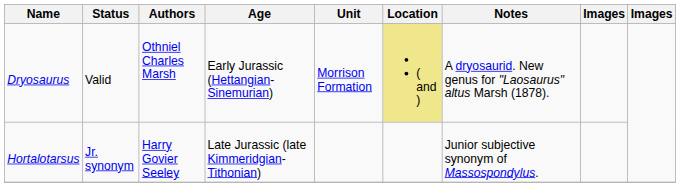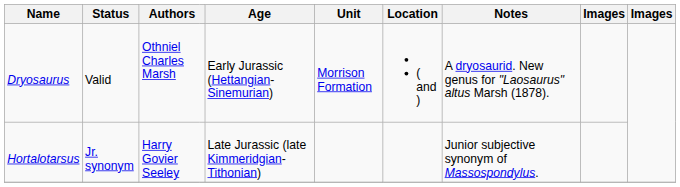(412, 80) khaki background -> (412, 80) no background
